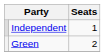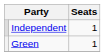(95, 43) 2 -> (95, 43) 1
